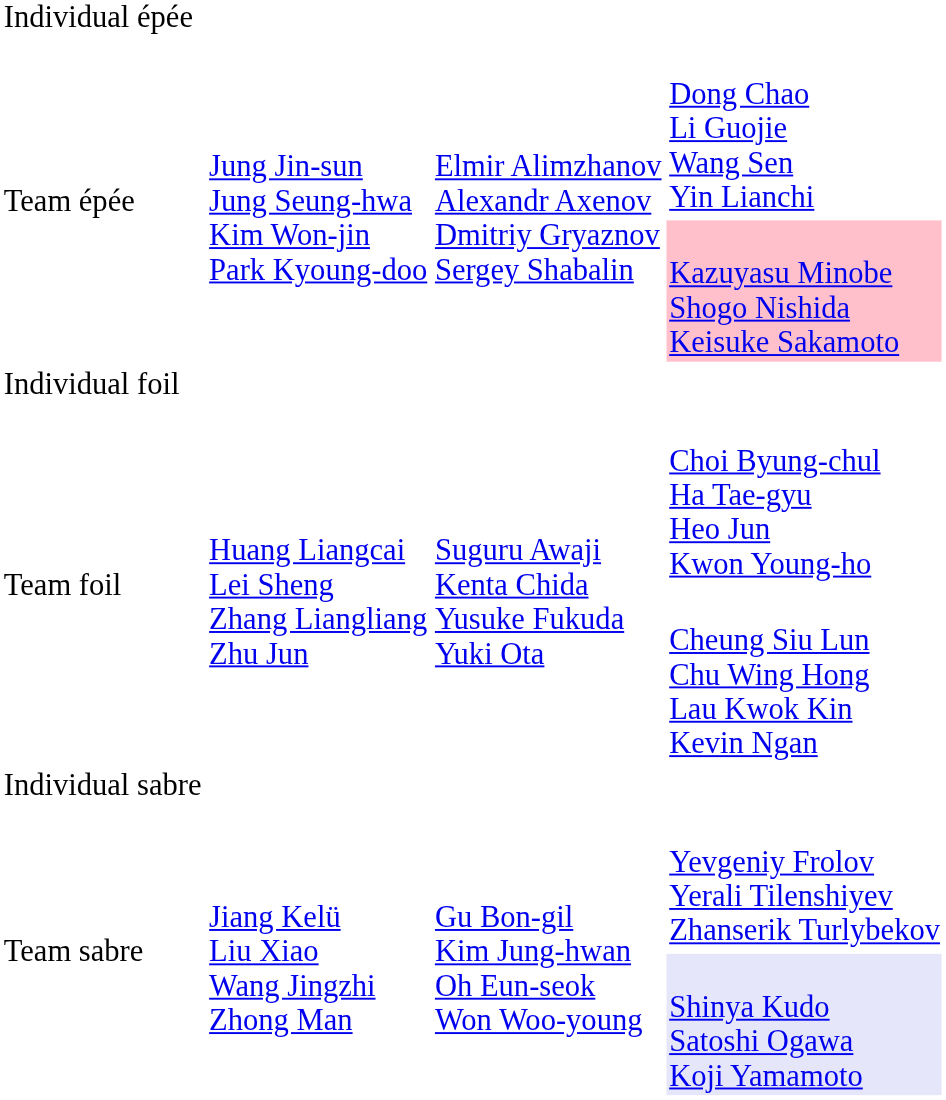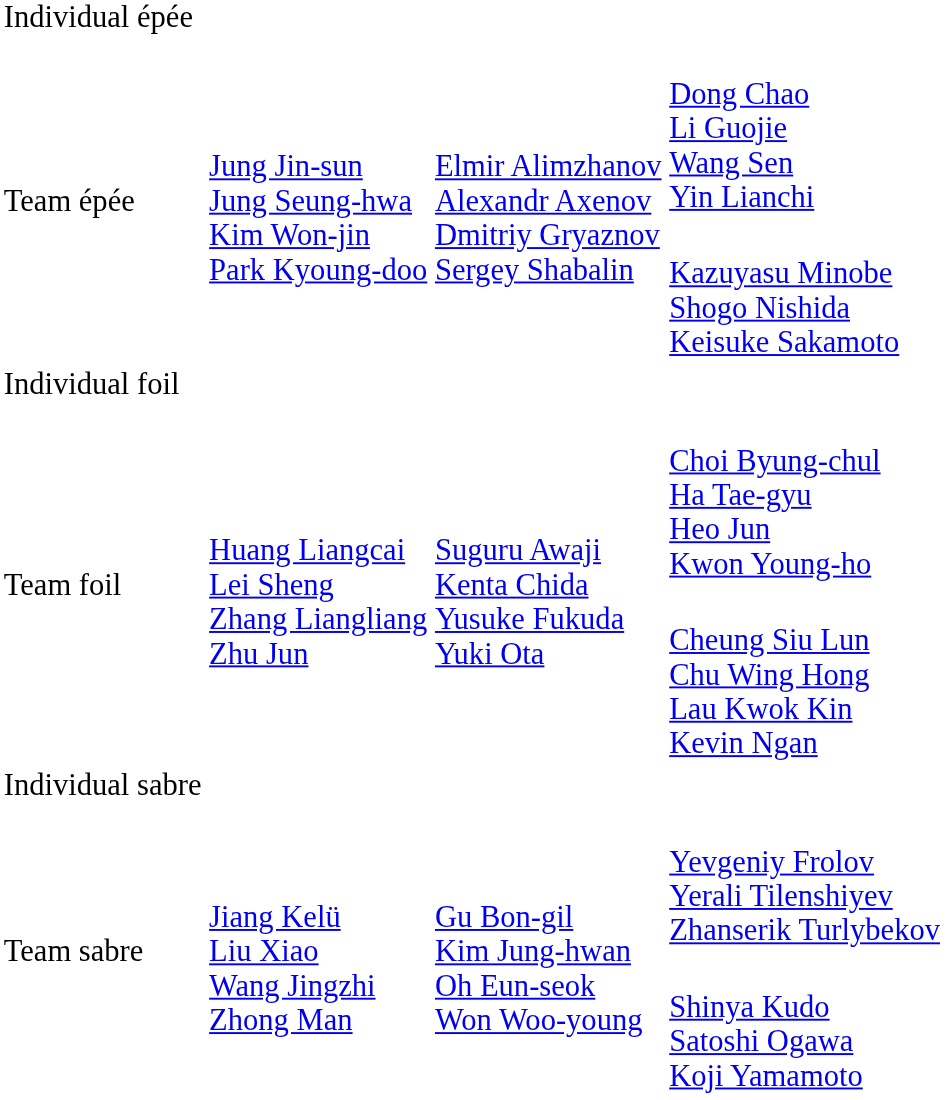(784, 307) pink background -> (784, 307) no background
(766, 1041) lavender background -> (766, 1041) no background
